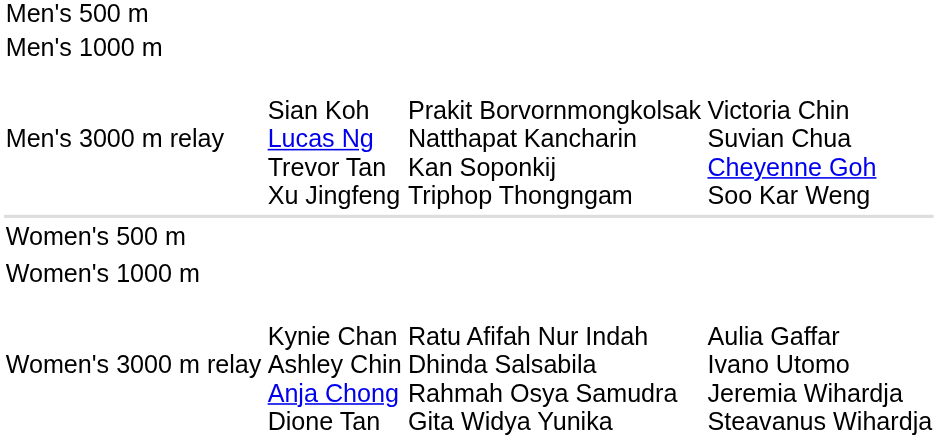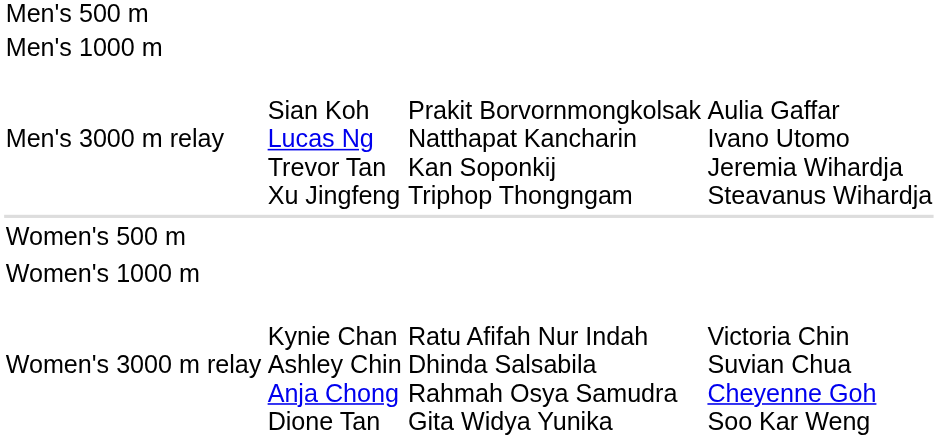(792, 153) Victoria Chin Suvian Chua Cheyenne Goh Soo Kar Weng -> (820, 153) Aulia Gaffar Ivano Utomo Jeremia Wihardja Steavanus Wihardja
(820, 379) Aulia Gaffar Ivano Utomo Jeremia Wihardja Steavanus Wihardja -> (792, 379) Victoria Chin Suvian Chua Cheyenne Goh Soo Kar Weng
